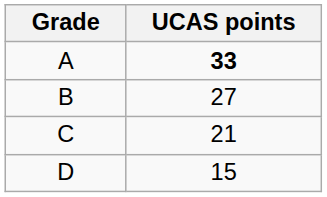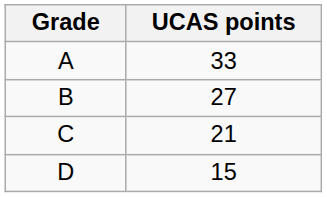(224, 60) bold -> (224, 60) normal
